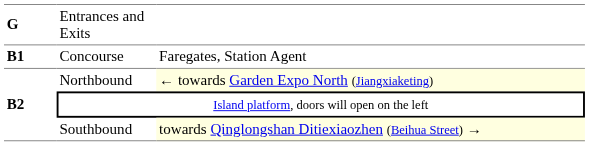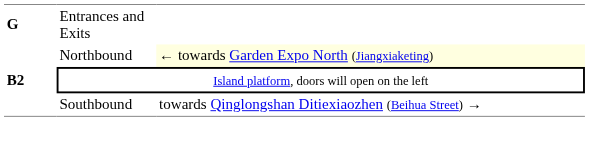- row: (92, 56)
(320, 129) lightyellow background -> (320, 104) no background
